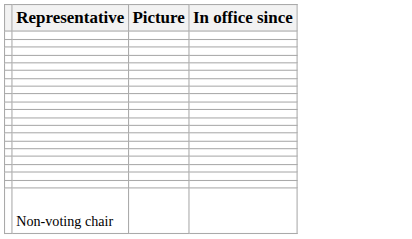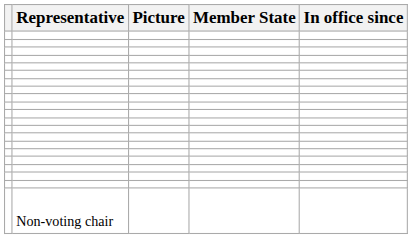+ column: (244, 17)
